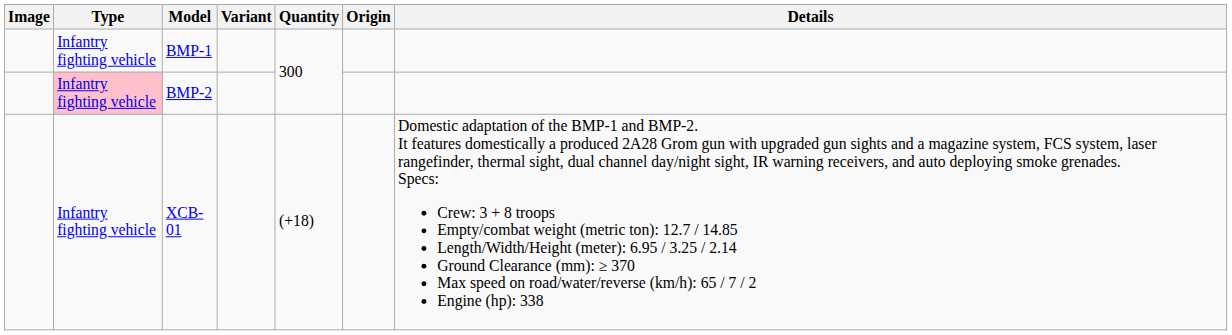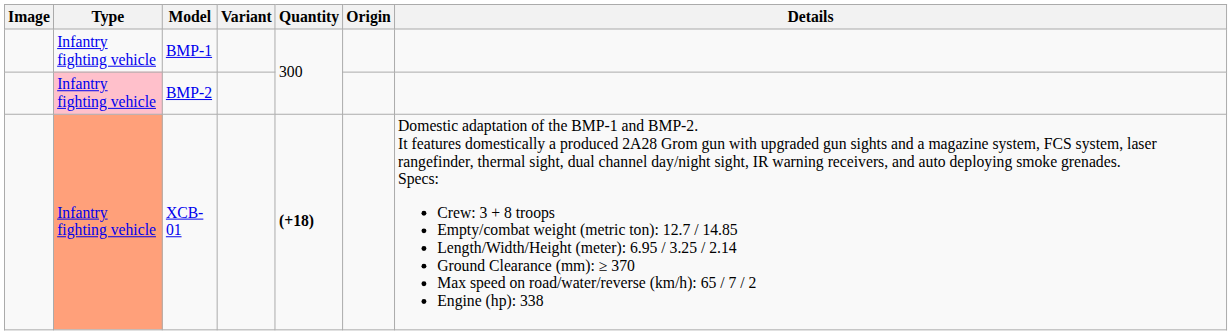(107, 221) no background -> (107, 221) lightsalmon background
(297, 221) normal -> (297, 221) bold
